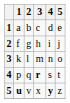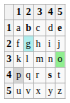(29, 28) normal -> (28, 28) bold
(60, 28) normal -> (60, 28) bold
(29, 43) no background -> (28, 43) paleturquoise background
(60, 59) no background -> (60, 59) lightgreen background
(19, 75) no background -> (19, 75) lightgrey background
(38, 75) bold -> (37, 75) normal
(50, 75) normal -> (50, 75) bold
(19, 91) bold -> (19, 91) normal
(51, 91) bold -> (51, 91) normal
